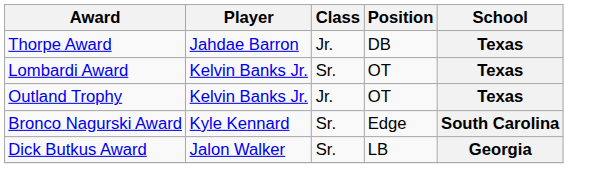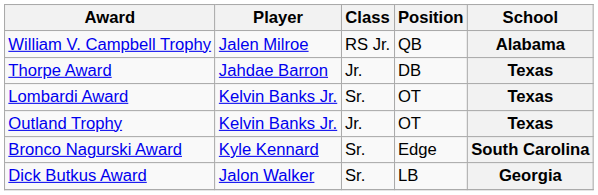+ row: (110, 44)
